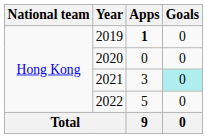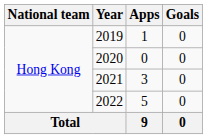(144, 36) bold -> (144, 36) normal
(182, 79) paleturquoise background -> (182, 79) no background
